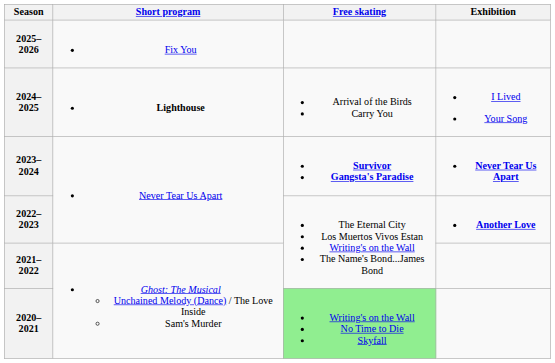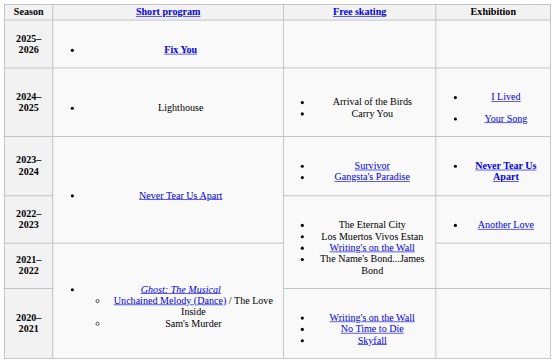(168, 50) normal -> (168, 50) bold
(168, 108) bold -> (168, 108) normal
(360, 172) bold -> (360, 172) normal
(493, 225) bold -> (493, 225) normal
(360, 329) lightgreen background -> (360, 329) no background
